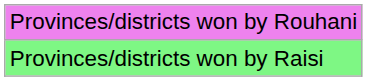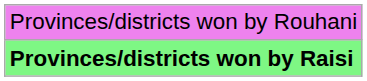(167, 57) normal -> (182, 57) bold
